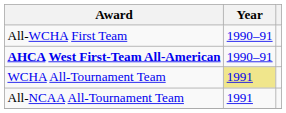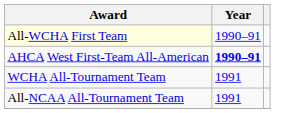(67, 35) no background -> (67, 35) lightyellow background
(114, 56) bold -> (108, 56) normal
(250, 56) normal -> (238, 56) bold
(240, 77) khaki background -> (228, 77) no background
